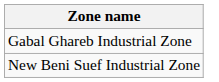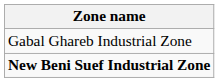(104, 65) normal -> (109, 65) bold
